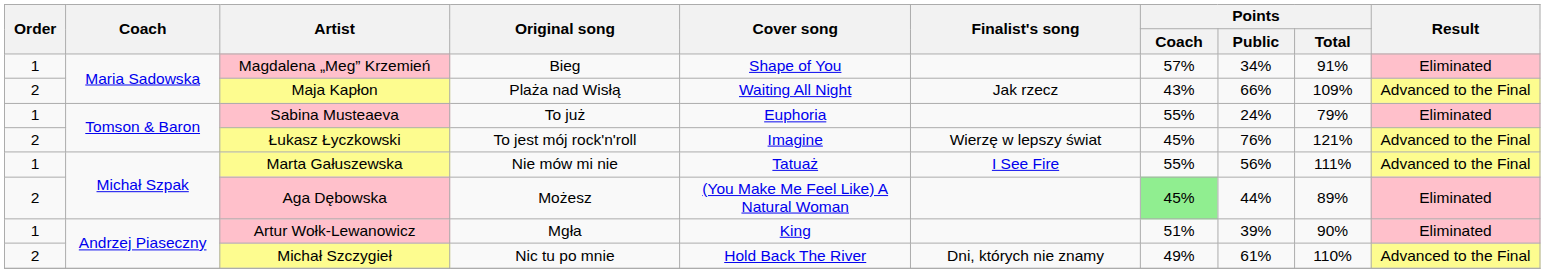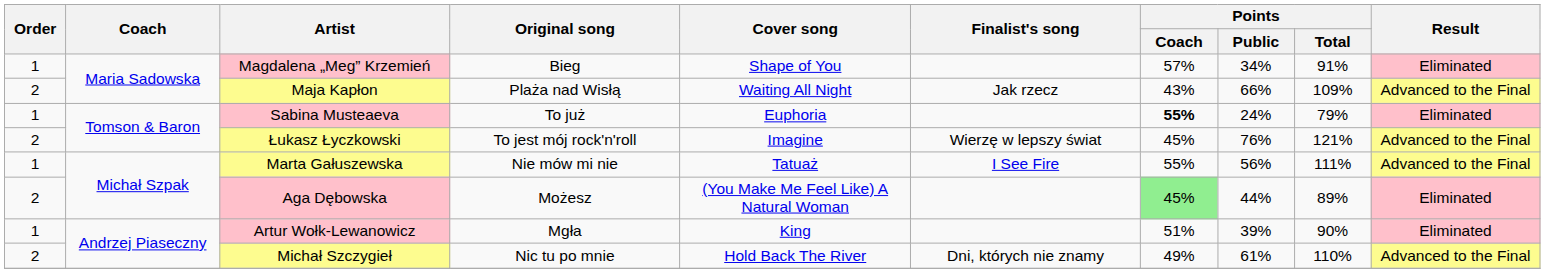(1179, 115) normal -> (1179, 115) bold
